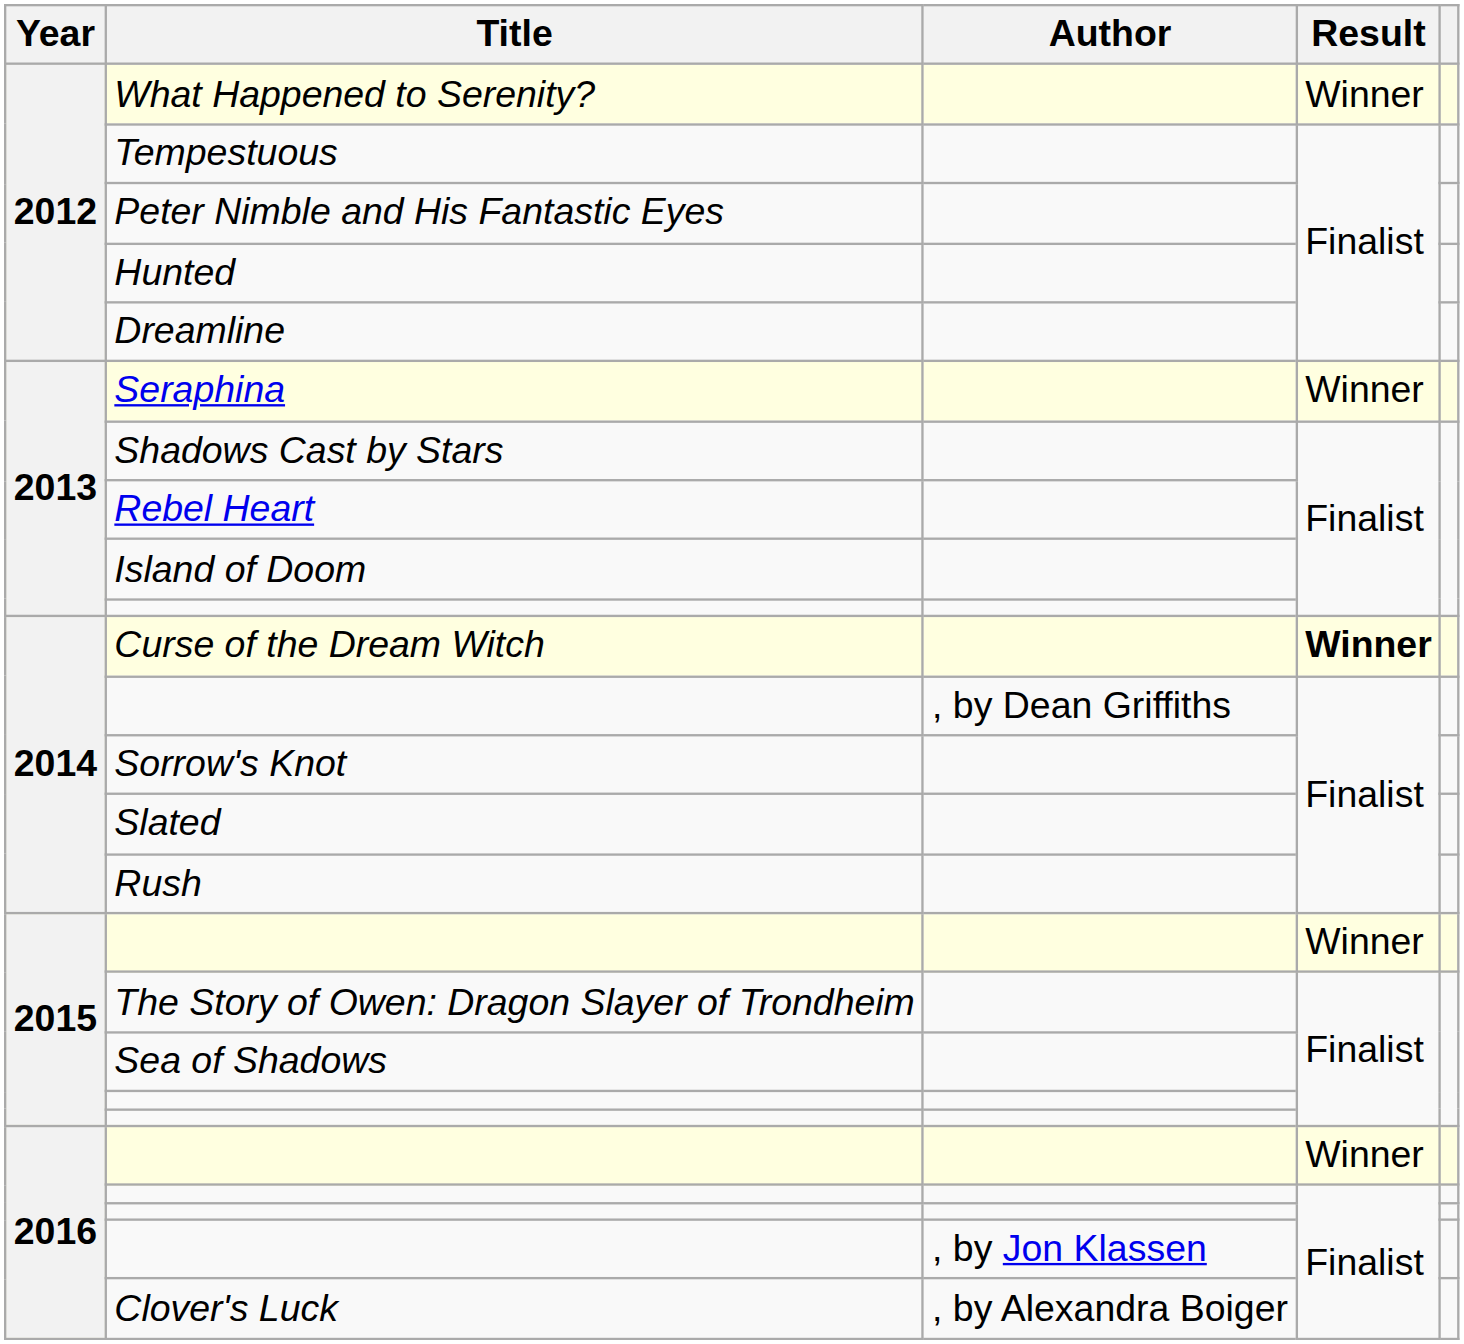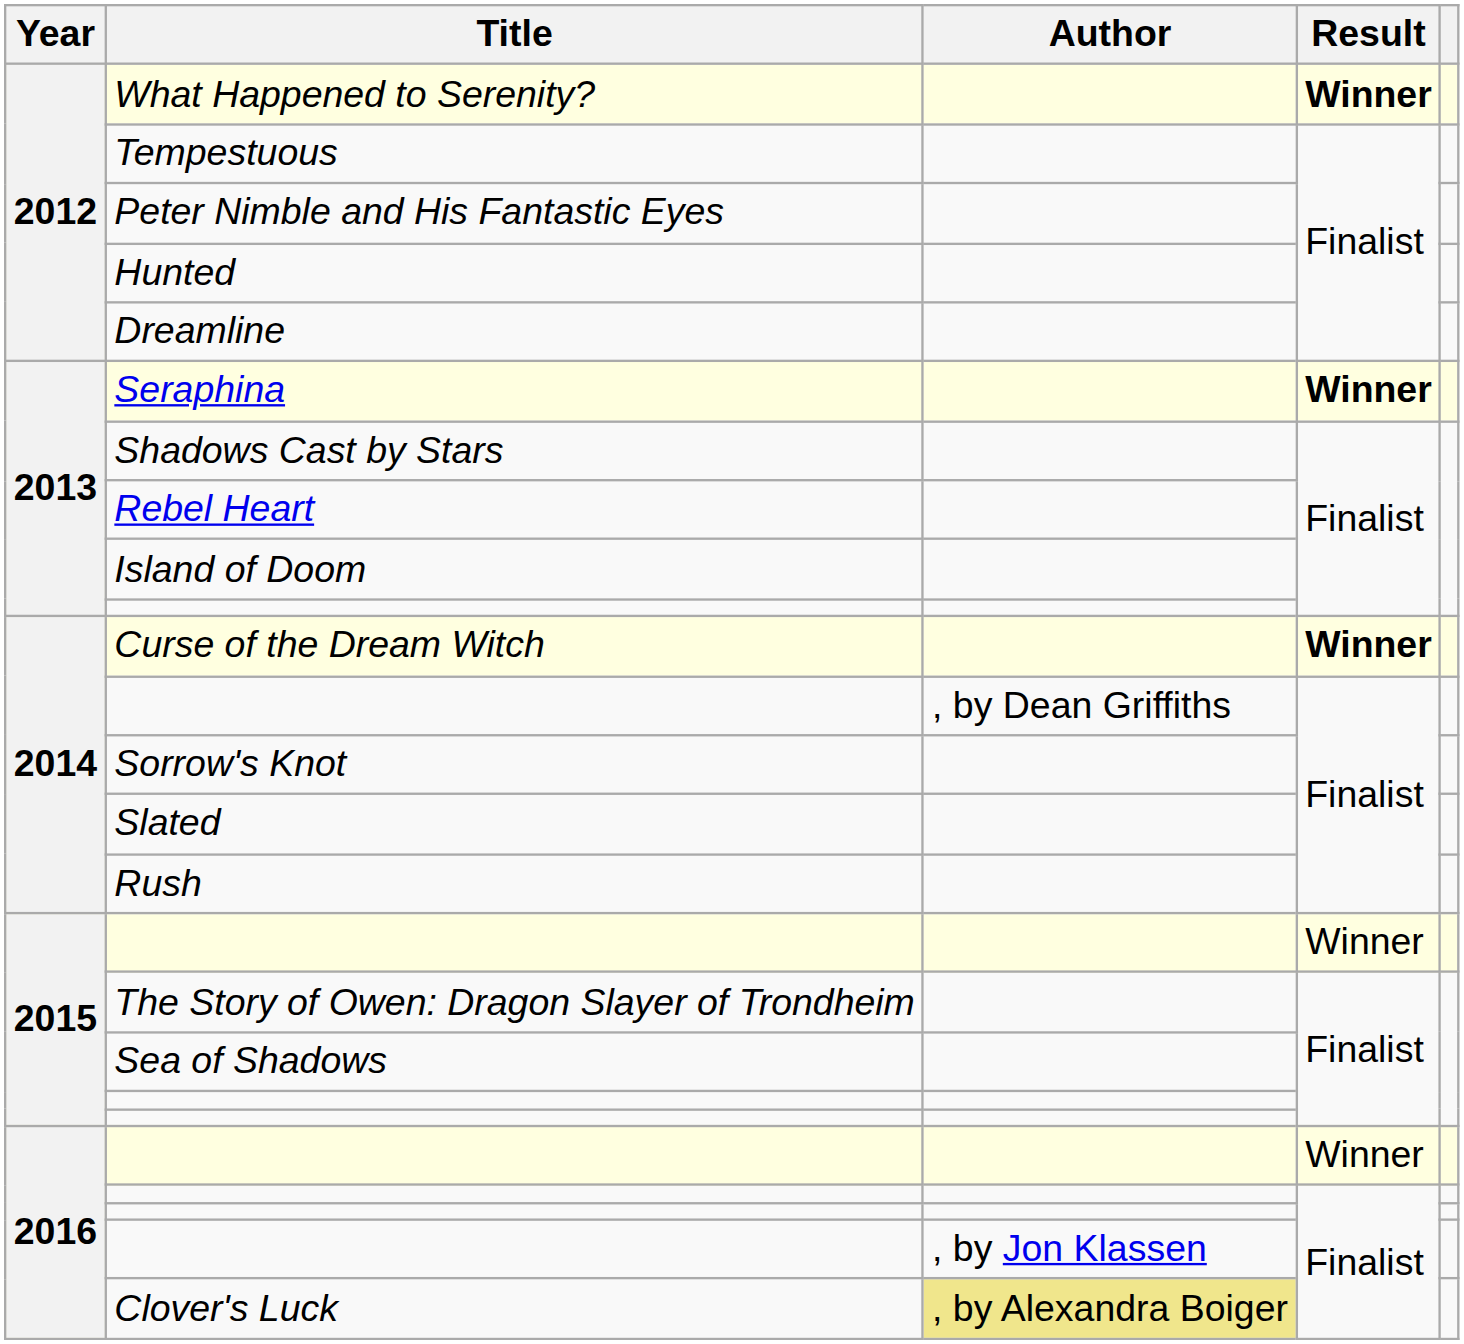(1365, 93) normal -> (1368, 93) bold
(1365, 390) normal -> (1368, 390) bold
(1110, 1308) no background -> (1110, 1308) khaki background
